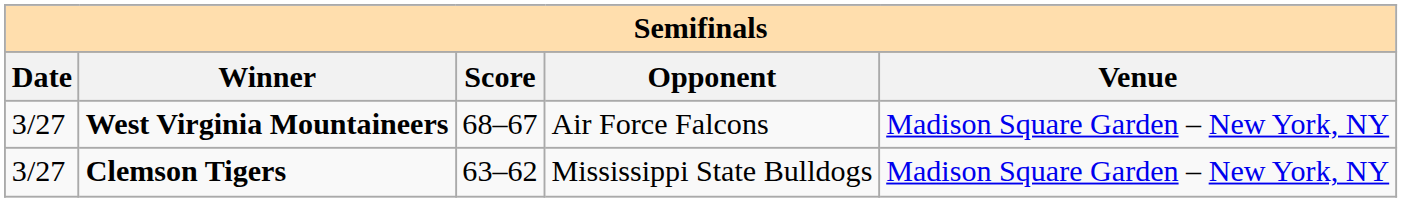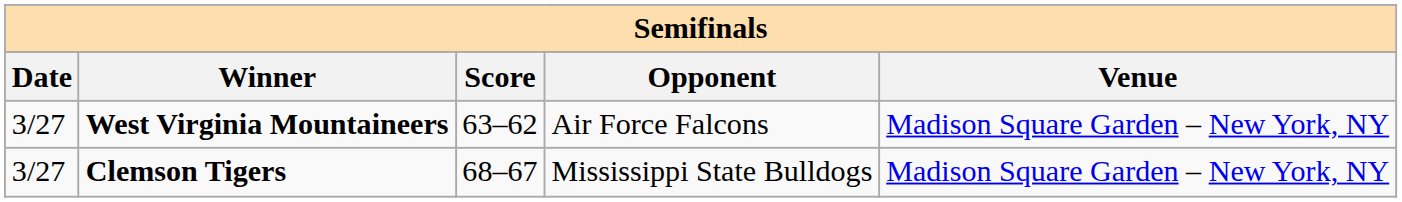(500, 123) 68–67 -> (500, 123) 63–62
(500, 171) 63–62 -> (500, 171) 68–67
